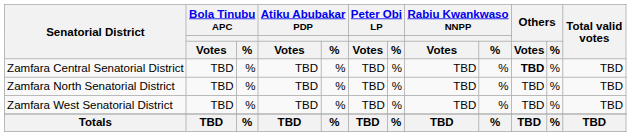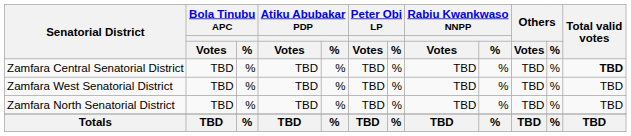(533, 68) bold -> (533, 68) normal
(612, 68) normal -> (611, 68) bold
rows swapped: (91, 87) <-> (90, 105)
